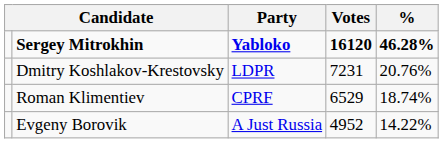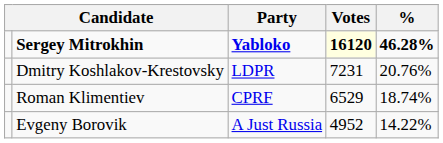(351, 44) no background -> (351, 44) lightyellow background
